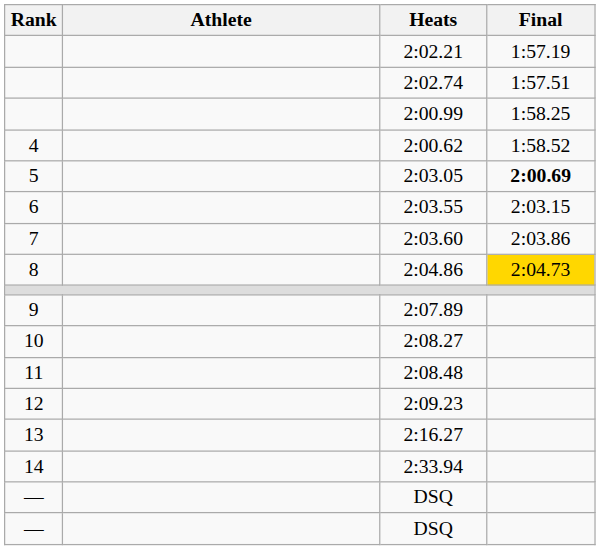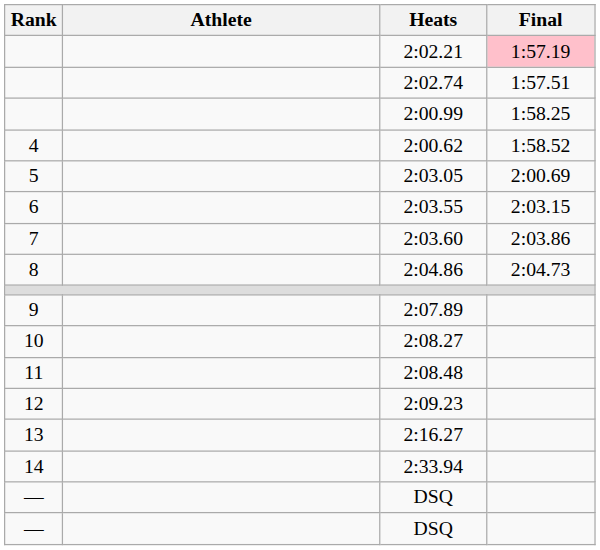(541, 51) no background -> (541, 51) pink background
(541, 176) bold -> (541, 176) normal
(541, 269) gold background -> (541, 269) no background
